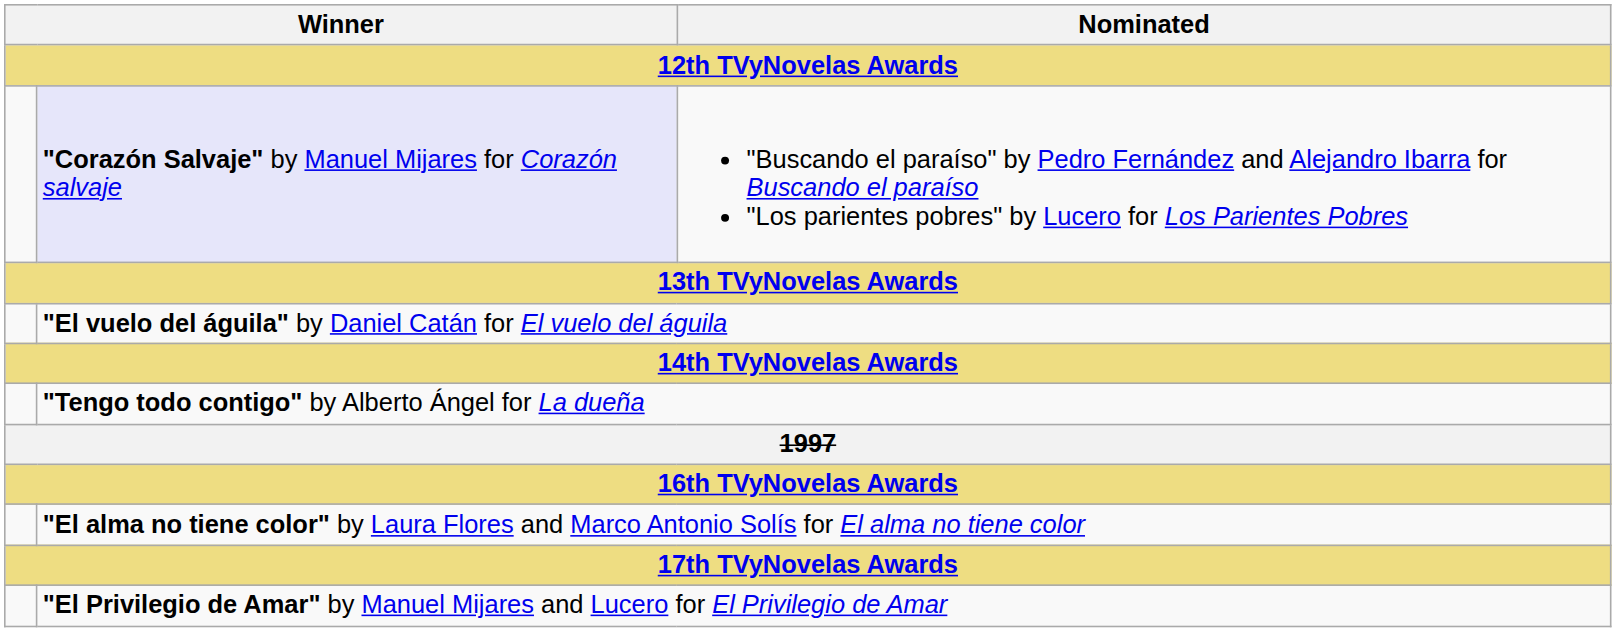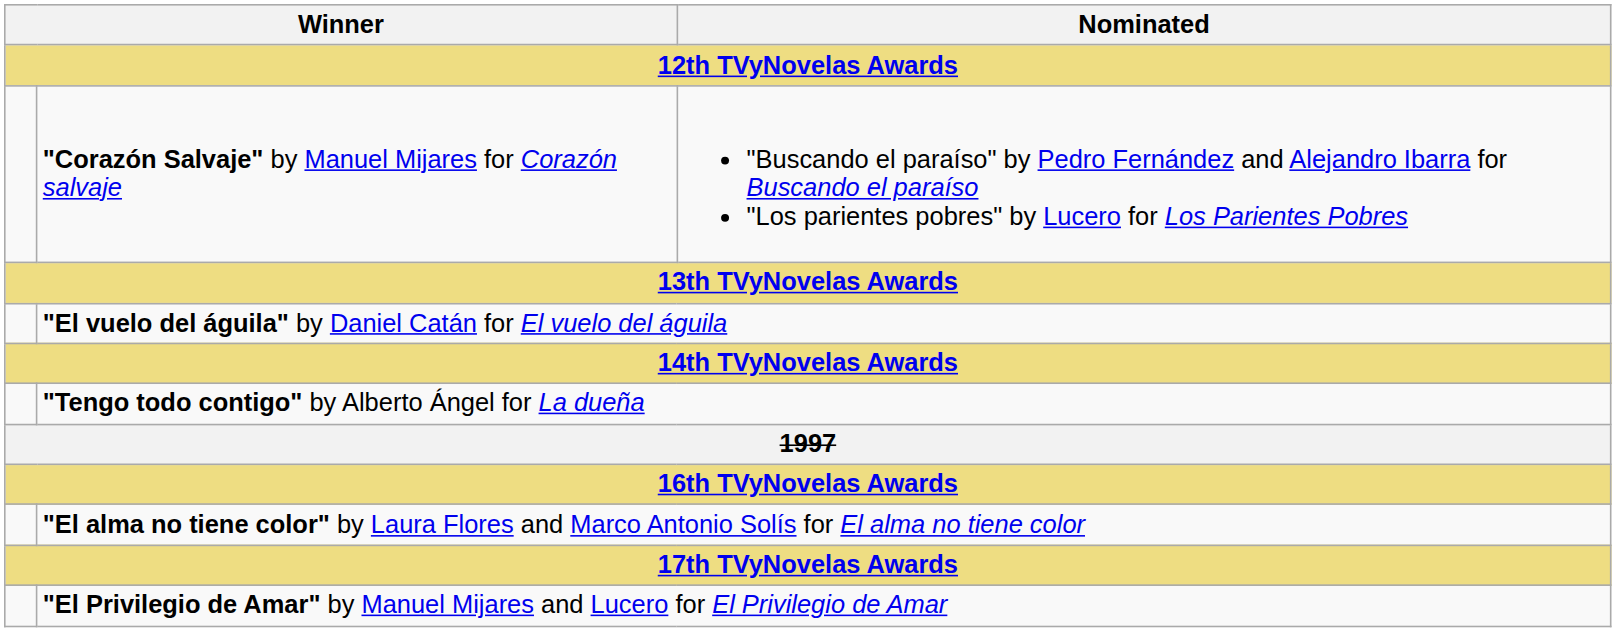(330, 173) lavender background -> (330, 173) no background
